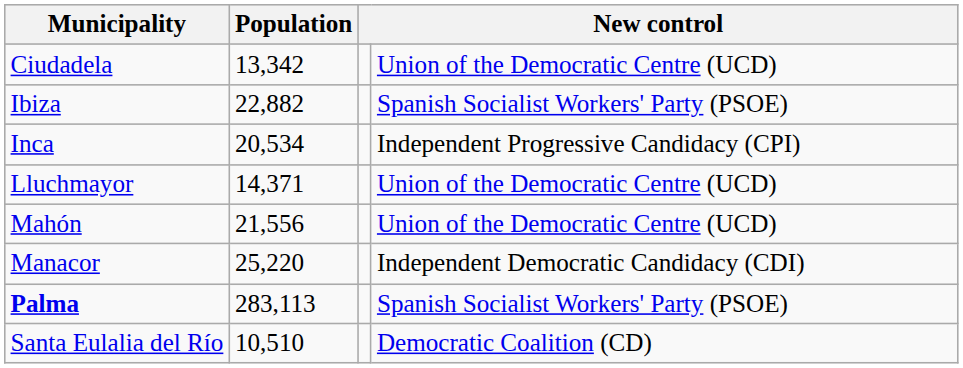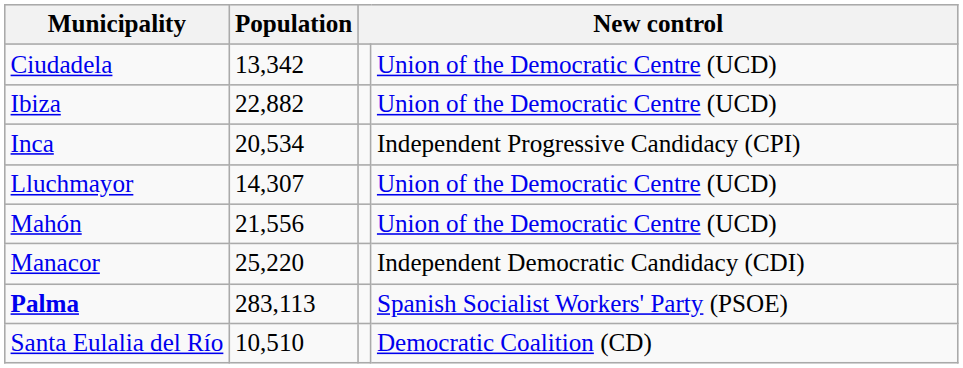(582, 104) Spanish Socialist Workers' Party (PSOE) -> (577, 104) Union of the Democratic Centre (UCD)
(269, 183) 14,371 -> (269, 183) 14,307
